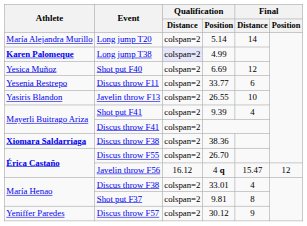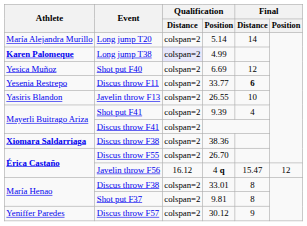(252, 83) normal -> (252, 83) bold
(252, 185) 4 -> (252, 185) 8
